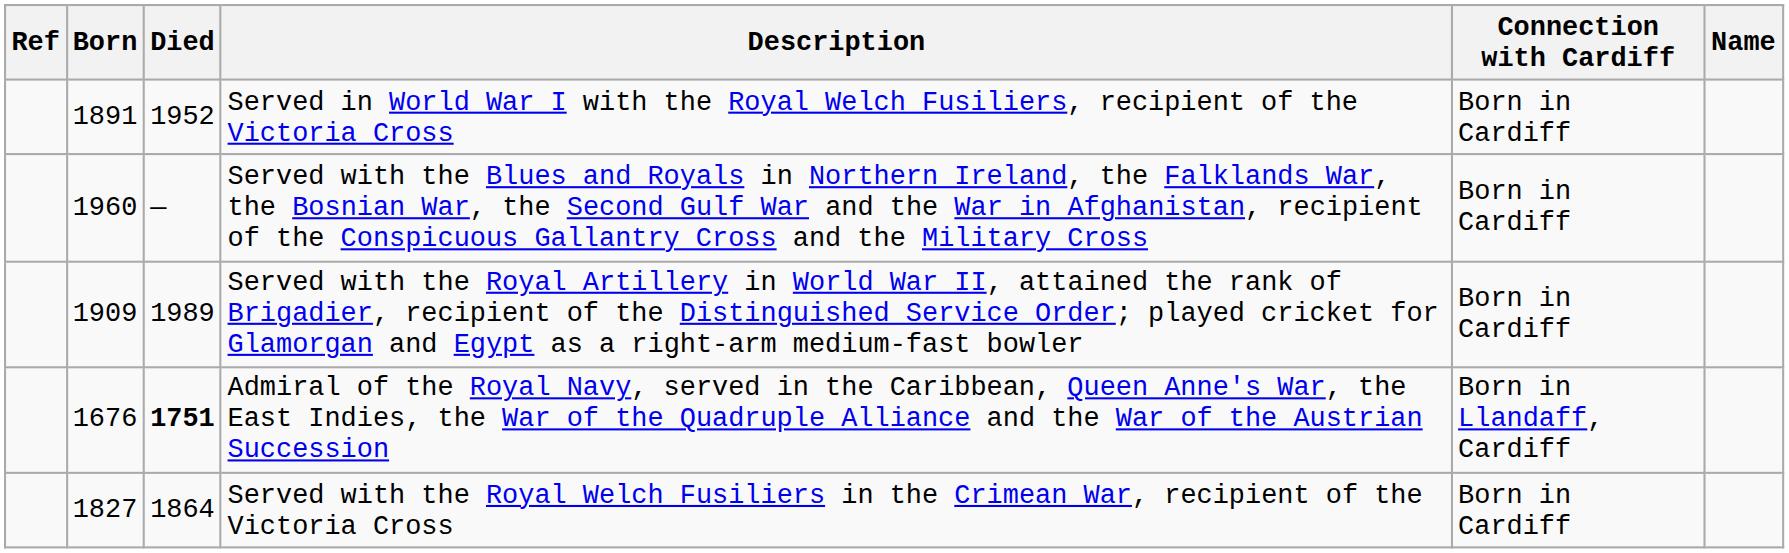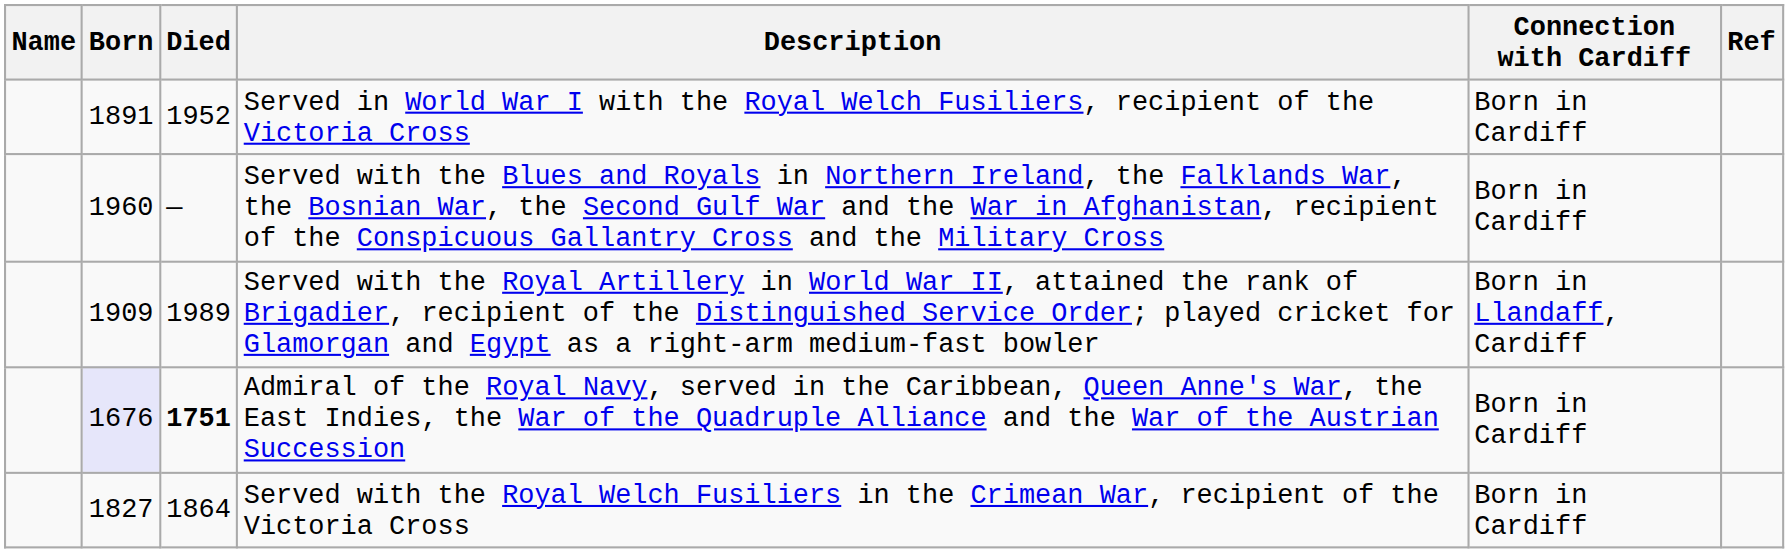columns swapped: (1743, 42) <-> (36, 42)
(1515, 314) Born in Cardiff -> (1547, 314) Born in Llandaff, Cardiff
(105, 420) no background -> (121, 420) lavender background
(1531, 420) Born in Llandaff, Cardiff -> (1531, 420) Born in Cardiff
